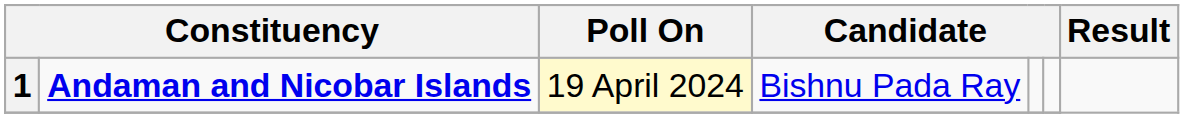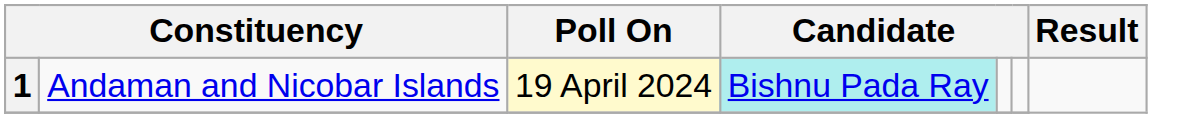(289, 84) bold -> (273, 84) normal
(890, 84) no background -> (858, 84) paleturquoise background
